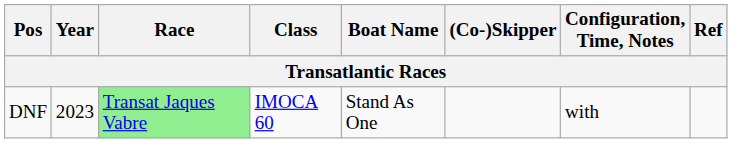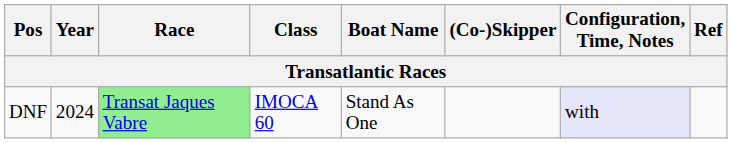(75, 112) 2023 -> (75, 112) 2024
(582, 112) no background -> (582, 112) lavender background
